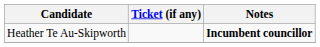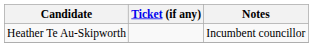(259, 33) bold -> (256, 33) normal
